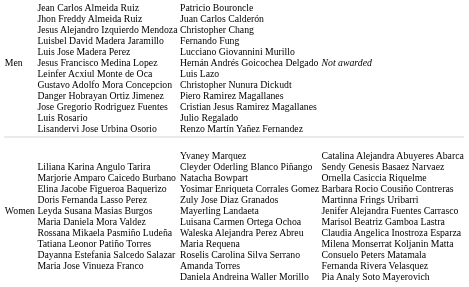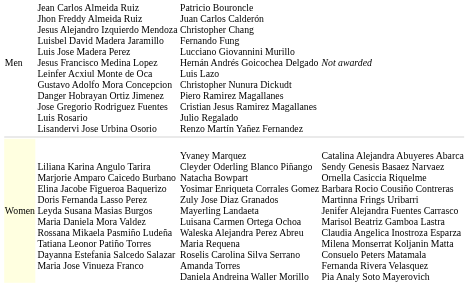(20, 211) no background -> (20, 211) lightyellow background
